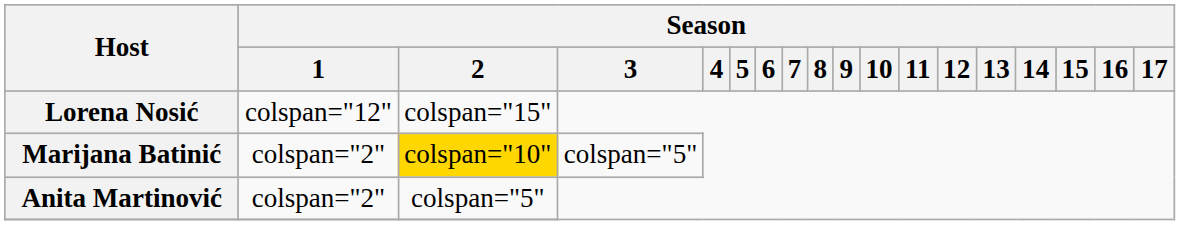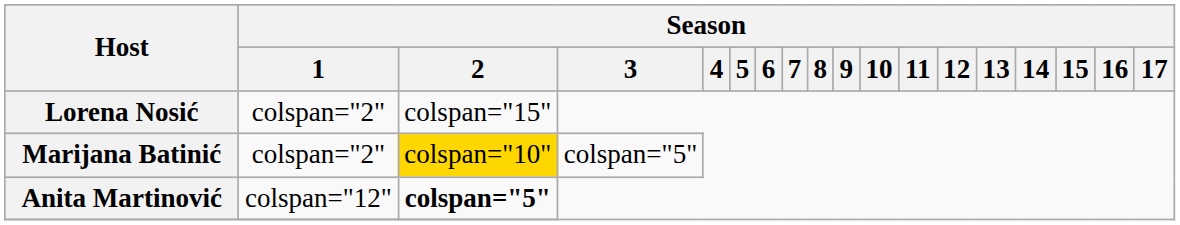(318, 111) colspan="12" -> (318, 111) colspan="2"
(318, 197) colspan="2" -> (318, 197) colspan="12"
(478, 197) normal -> (478, 197) bold
